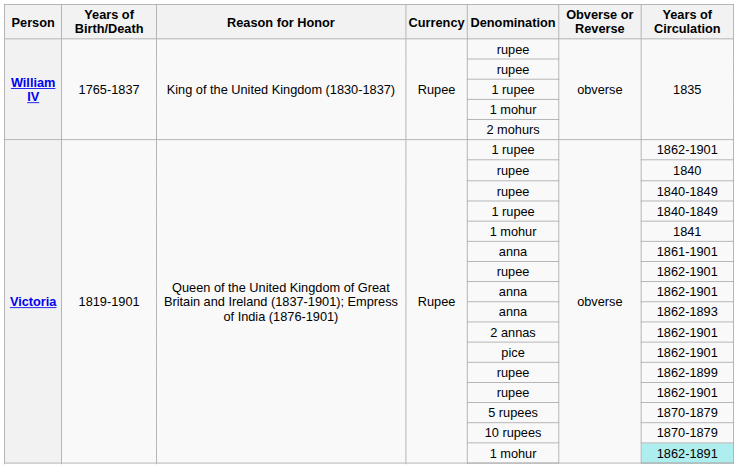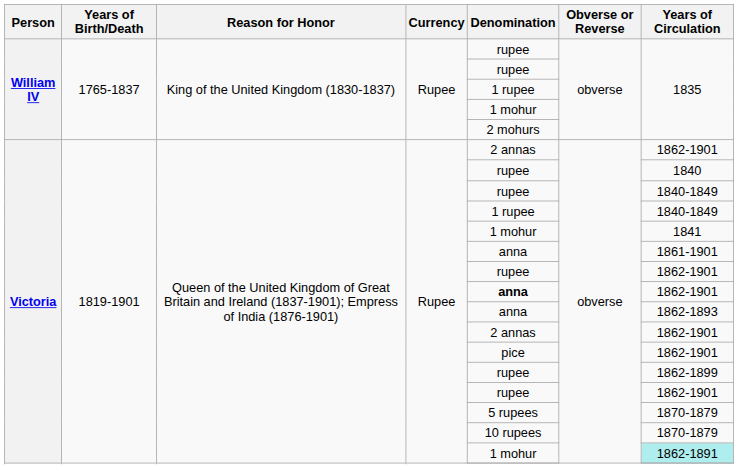(513, 150) 1 rupee -> (513, 150) 2 annas
(513, 292) normal -> (513, 292) bold
